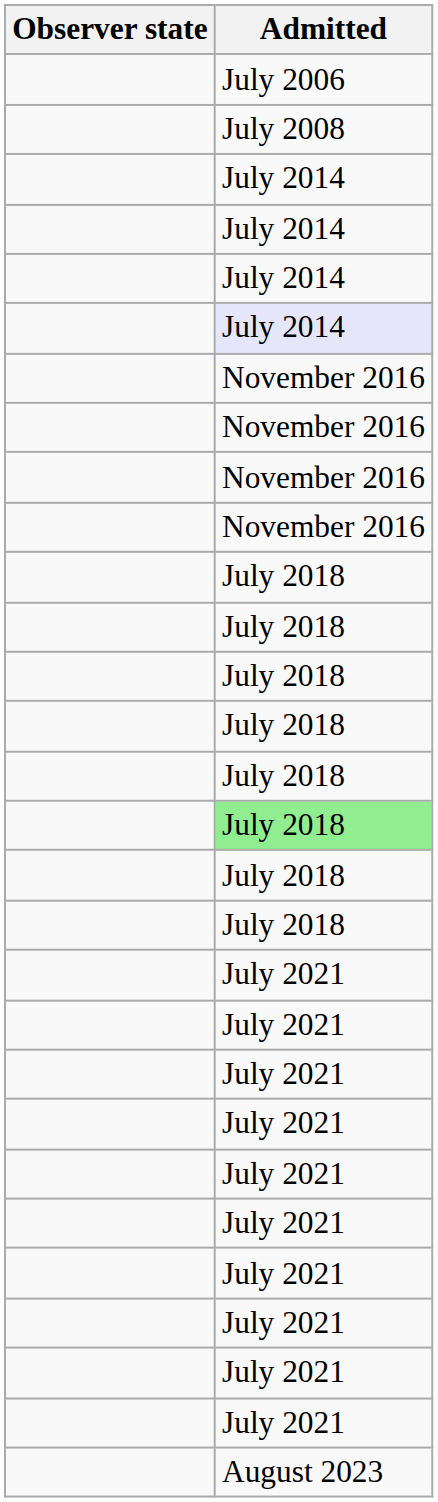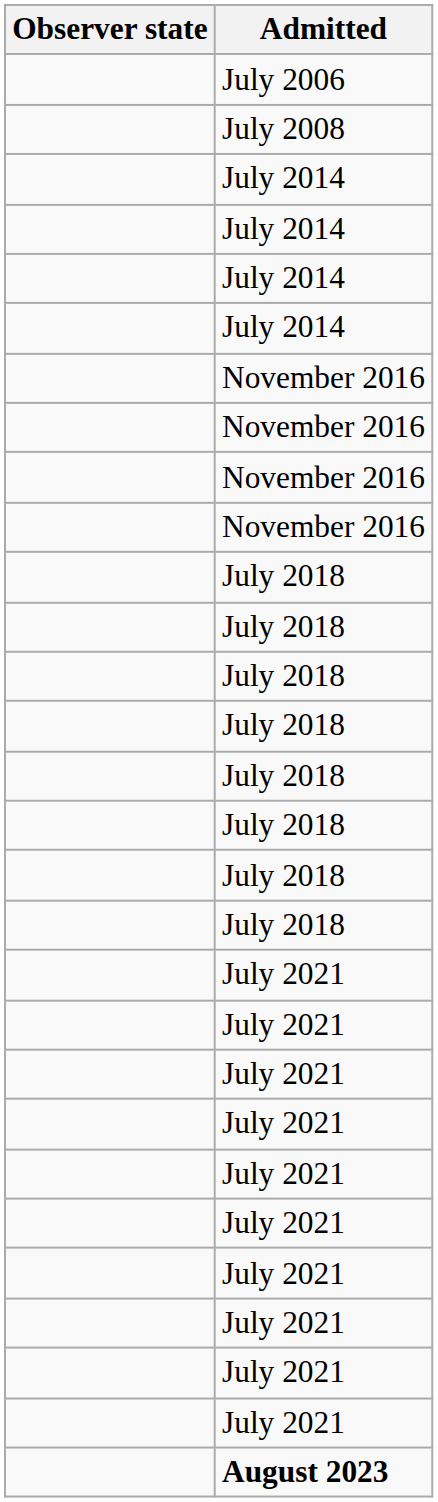(283, 327) lavender background -> (283, 327) no background
(283, 825) lightgreen background -> (283, 825) no background
(303, 1471) normal -> (305, 1471) bold
